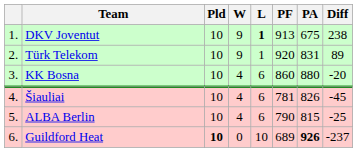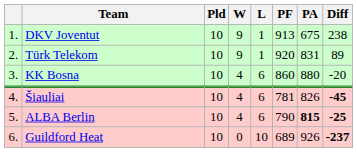(261, 34) bold -> (261, 34) normal
(338, 96) normal -> (338, 96) bold
(310, 116) normal -> (310, 116) bold
(338, 116) normal -> (338, 116) bold
(216, 137) bold -> (216, 137) normal
(310, 137) bold -> (310, 137) normal
(338, 137) normal -> (338, 137) bold
